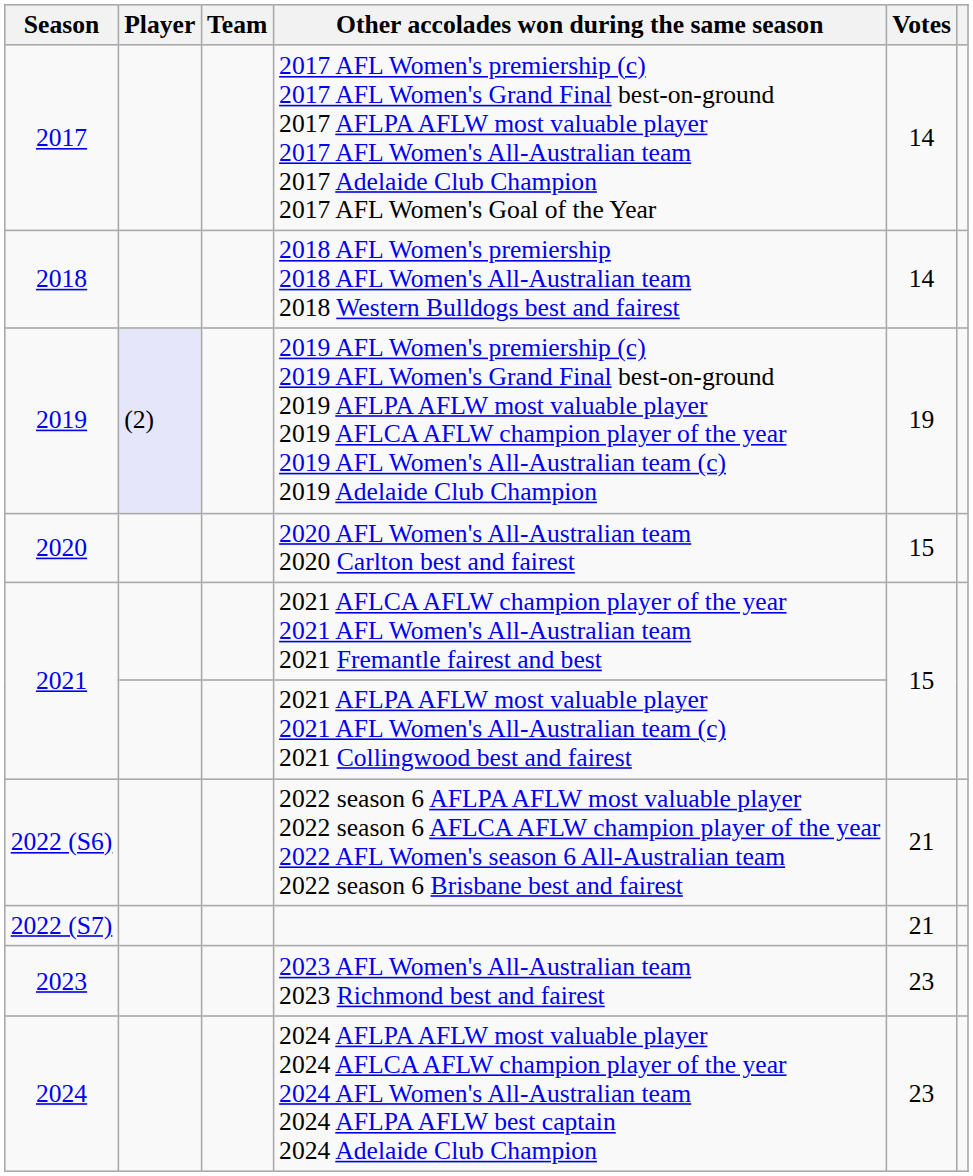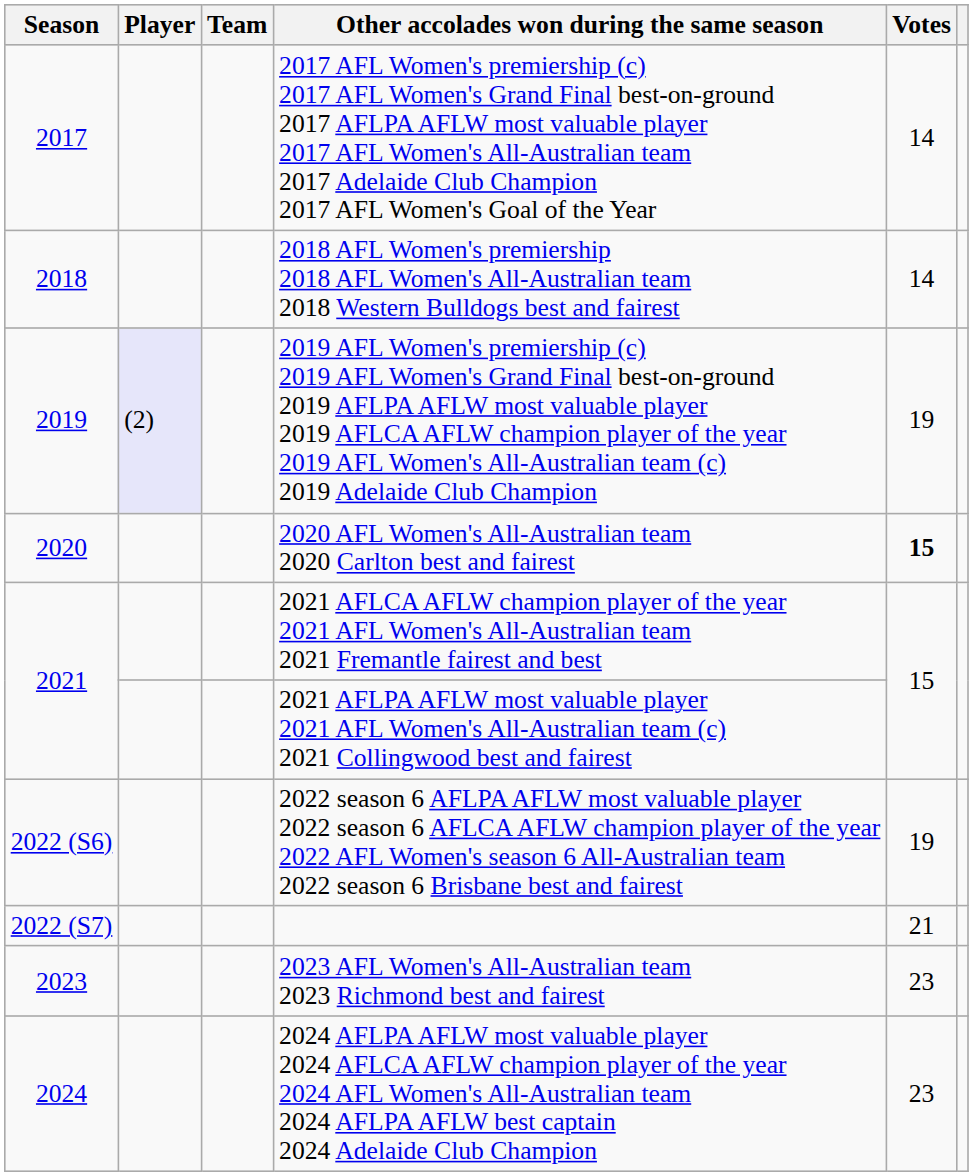(922, 547) normal -> (922, 547) bold
(922, 841) 21 -> (922, 841) 19
